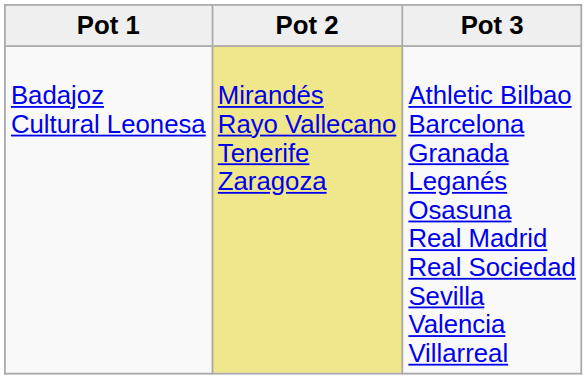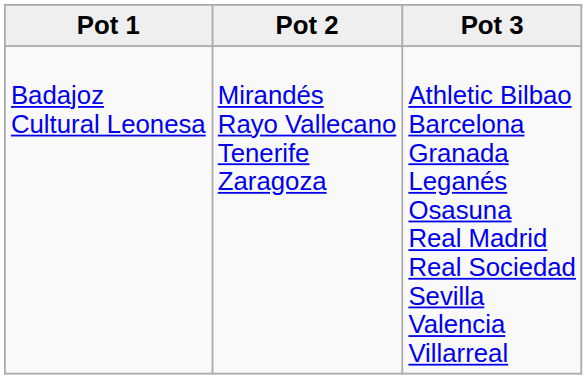(307, 138) khaki background -> (307, 138) no background
